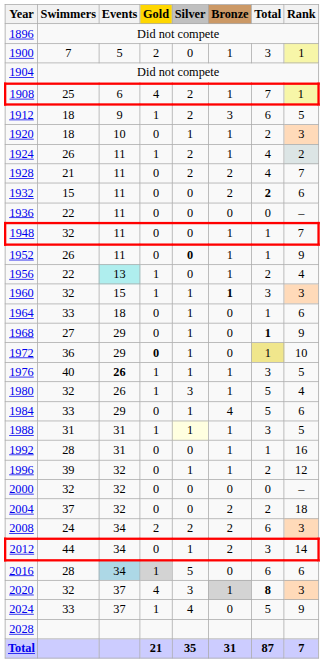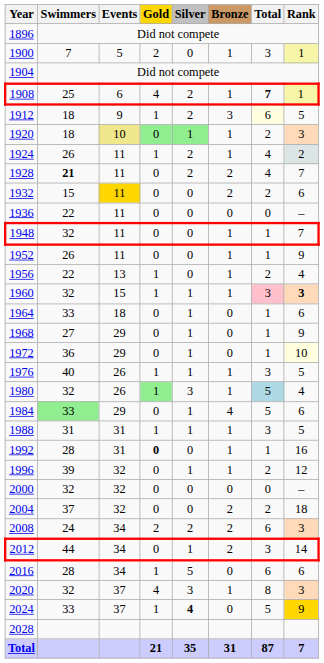(268, 93) normal -> (268, 93) bold
(268, 115) no background -> (268, 115) lightyellow background
(120, 134) no background -> (120, 134) khaki background
(156, 134) no background -> (156, 134) lightgreen background
(190, 134) no background -> (190, 134) lightgreen background
(68, 173) normal -> (68, 173) bold
(120, 193) no background -> (120, 193) gold background
(268, 193) bold -> (268, 193) normal
(190, 254) bold -> (190, 254) normal
(120, 274) paleturquoise background -> (120, 274) no background
(230, 293) bold -> (230, 293) normal
(268, 293) no background -> (268, 293) pink background
(301, 293) normal -> (301, 293) bold
(268, 333) bold -> (268, 333) normal
(156, 352) bold -> (156, 352) normal
(268, 352) khaki background -> (268, 352) no background
(301, 352) no background -> (301, 352) lightyellow background
(120, 372) bold -> (120, 372) normal
(156, 391) no background -> (156, 391) lightgreen background
(268, 391) no background -> (268, 391) lightblue background
(68, 411) no background -> (68, 411) lightgreen background
(190, 430) lightyellow background -> (190, 430) no background
(156, 450) normal -> (156, 450) bold
(120, 570) lightblue background -> (120, 570) no background
(156, 570) lightgrey background -> (156, 570) no background
(230, 590) lightgrey background -> (230, 590) no background
(268, 590) bold -> (268, 590) normal
(190, 609) normal -> (190, 609) bold
(301, 609) no background -> (301, 609) gold background
